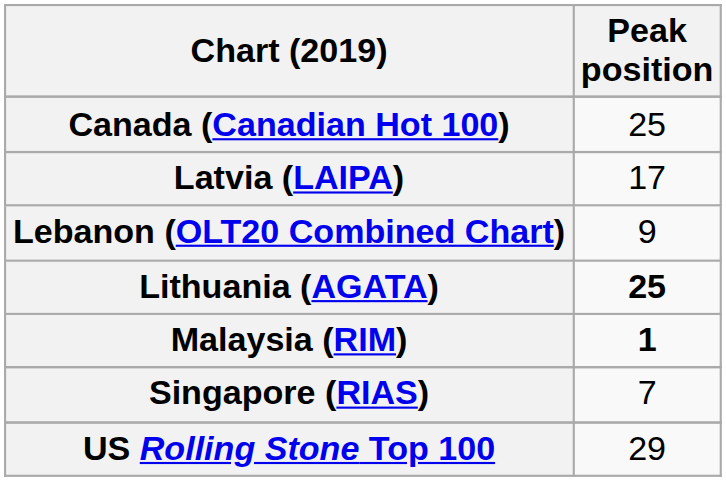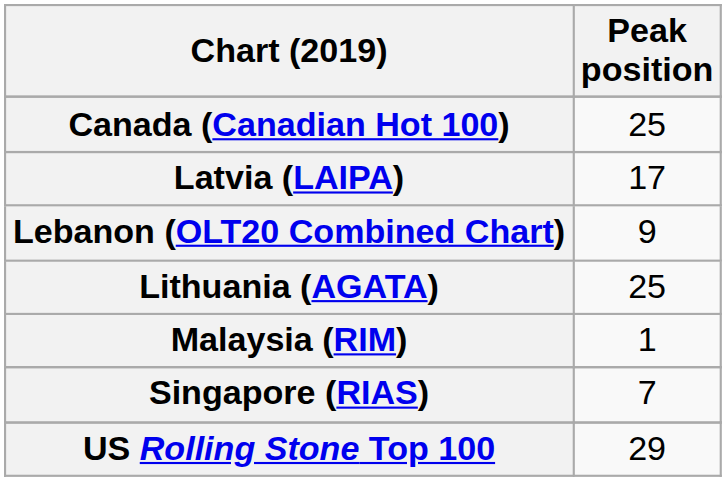(647, 286) bold -> (647, 286) normal
(647, 340) bold -> (647, 340) normal
